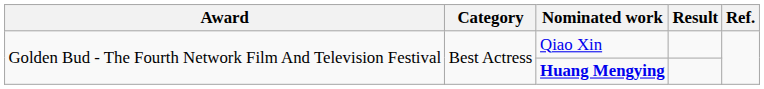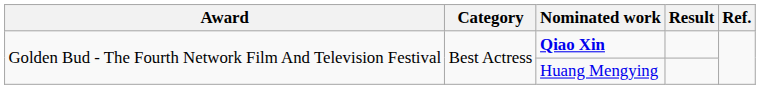(571, 44) normal -> (573, 44) bold
(602, 71) bold -> (599, 71) normal
